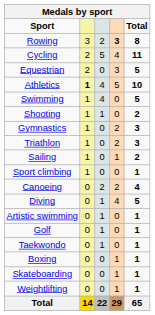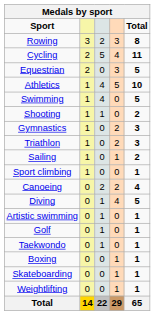(117, 40) bold -> (117, 40) normal
(87, 84) bold -> (87, 84) normal
